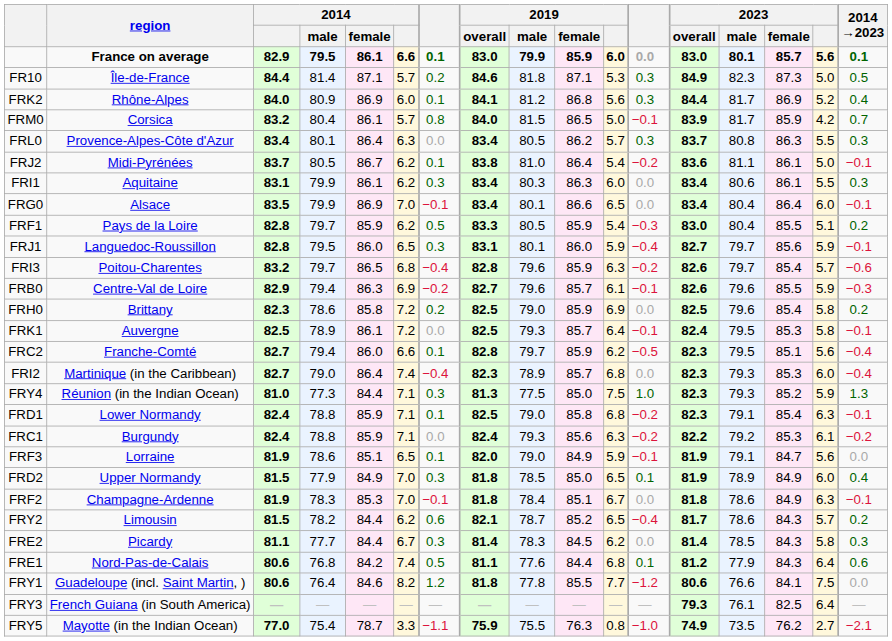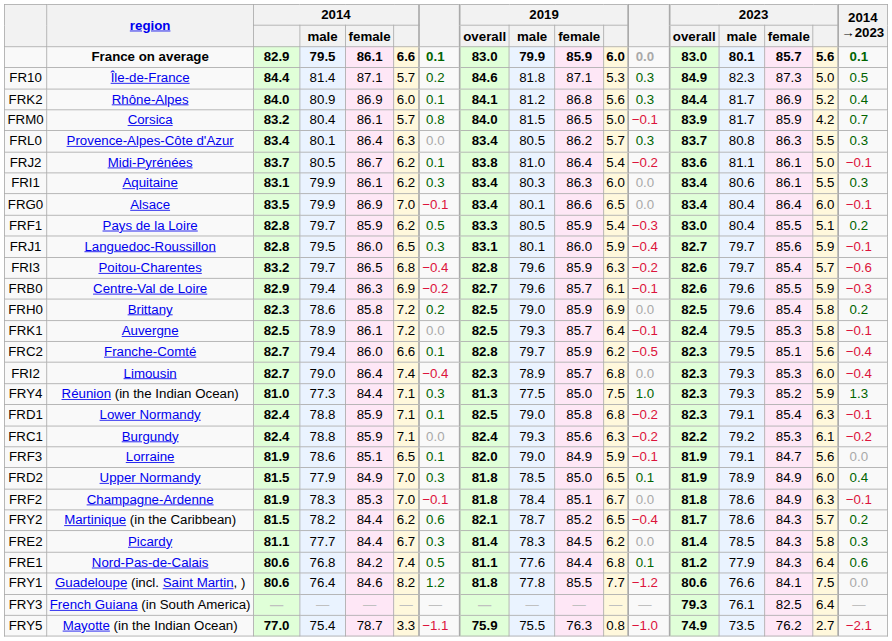(150, 373) Martinique (in the Caribbean) -> (150, 373) Limousin
(150, 520) Limousin -> (150, 520) Martinique (in the Caribbean)
